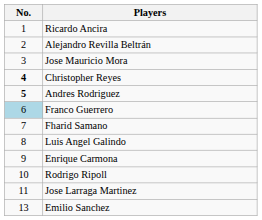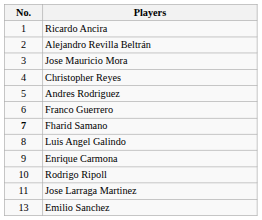(24, 77) bold -> (24, 77) normal
(24, 93) bold -> (24, 93) normal
(24, 110) lightblue background -> (24, 110) no background
(24, 126) normal -> (24, 126) bold
